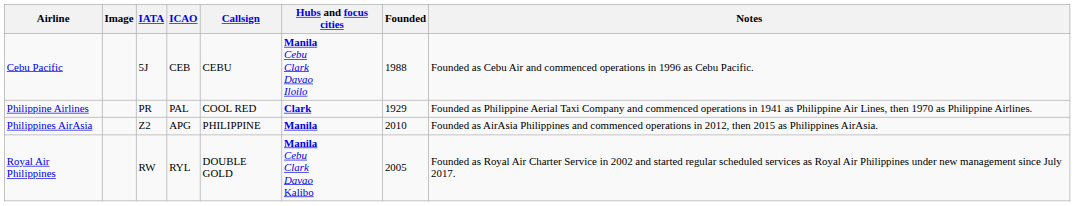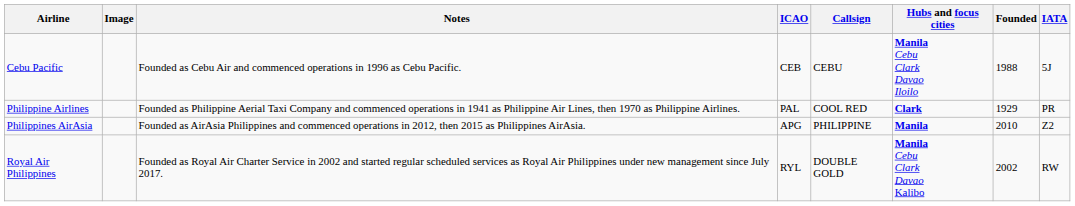columns swapped: (151, 19) <-> (749, 19)
(396, 167) 2005 -> (1007, 167) 2002
